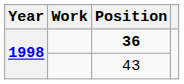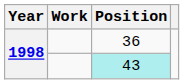(131, 41) bold -> (131, 41) normal
(131, 66) no background -> (131, 66) paleturquoise background
